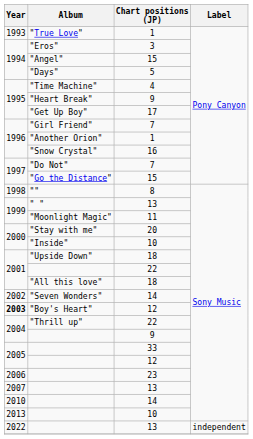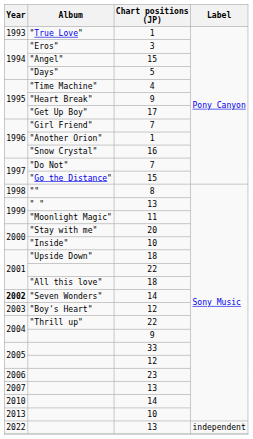(16, 296) normal -> (16, 296) bold
(16, 309) bold -> (16, 309) normal
